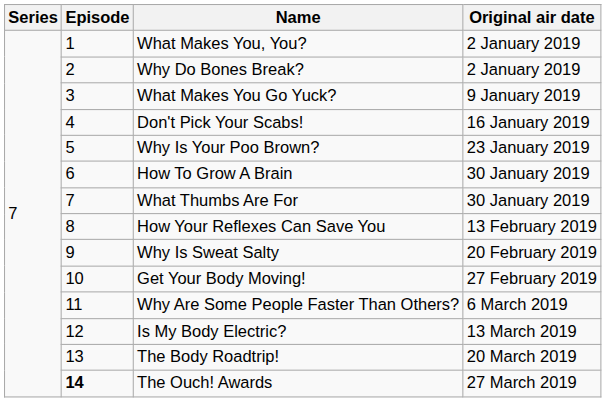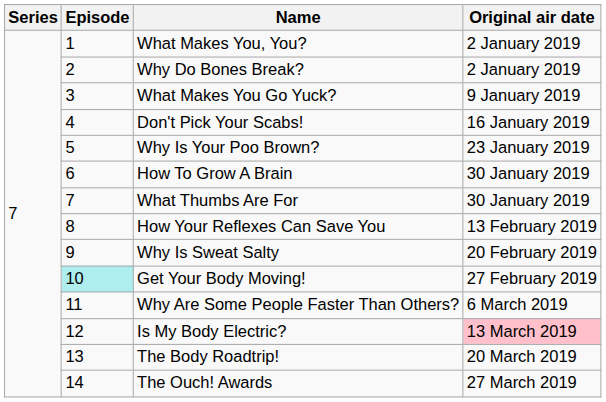(75, 278) no background -> (75, 278) paleturquoise background
(522, 331) no background -> (522, 331) pink background
(75, 383) bold -> (75, 383) normal
